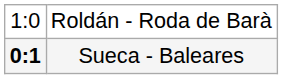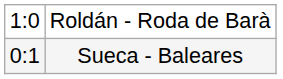(25, 55) bold -> (25, 55) normal
